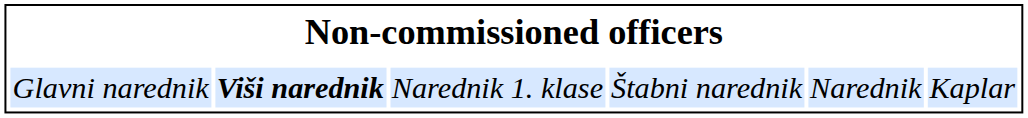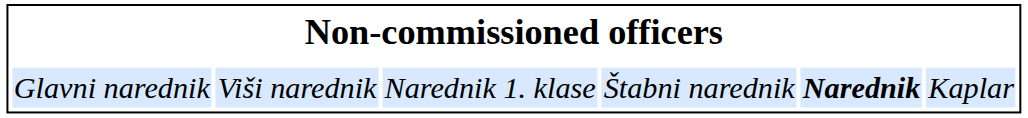(300, 87) bold -> (297, 87) normal
(866, 87) normal -> (862, 87) bold
